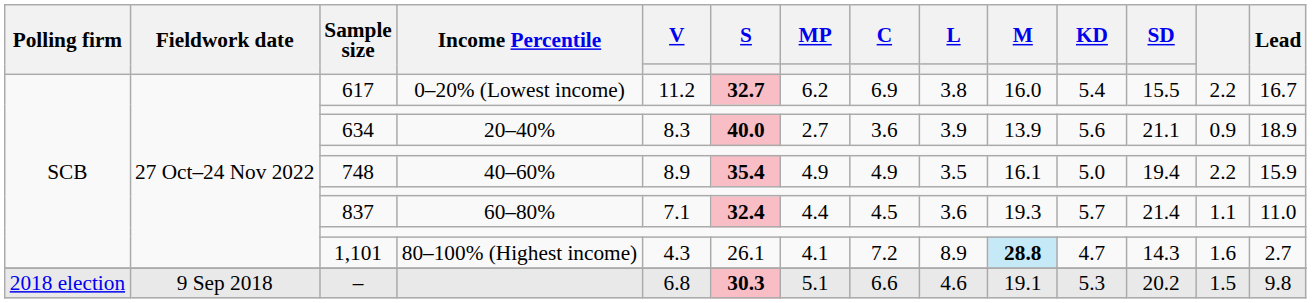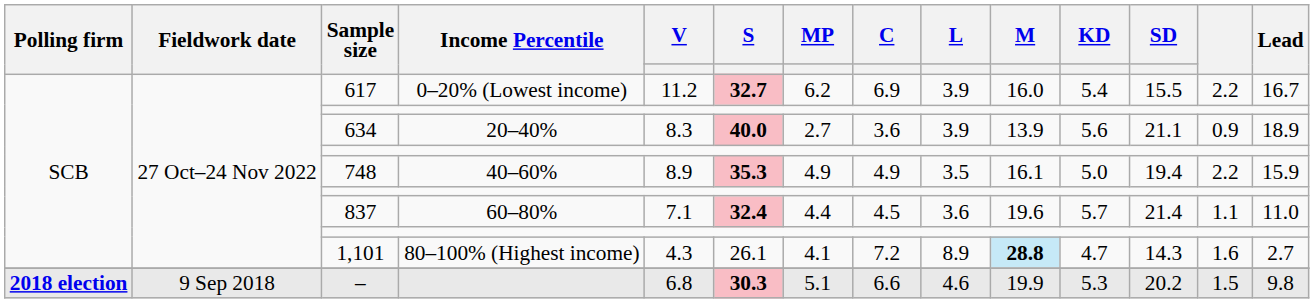(954, 90) 3.8 -> (956, 90) 3.9
(746, 171) 35.4 -> (748, 171) 35.3
(1023, 212) 19.3 -> (1025, 212) 19.6
(67, 283) normal -> (69, 283) bold
(1023, 283) 19.1 -> (1025, 283) 19.9
